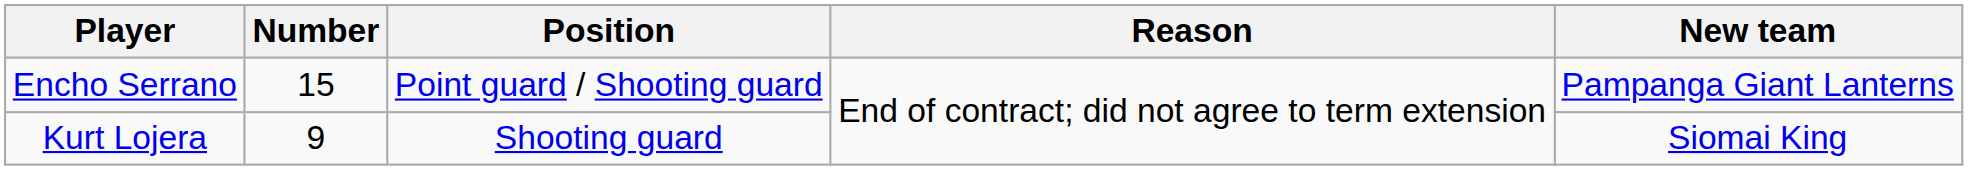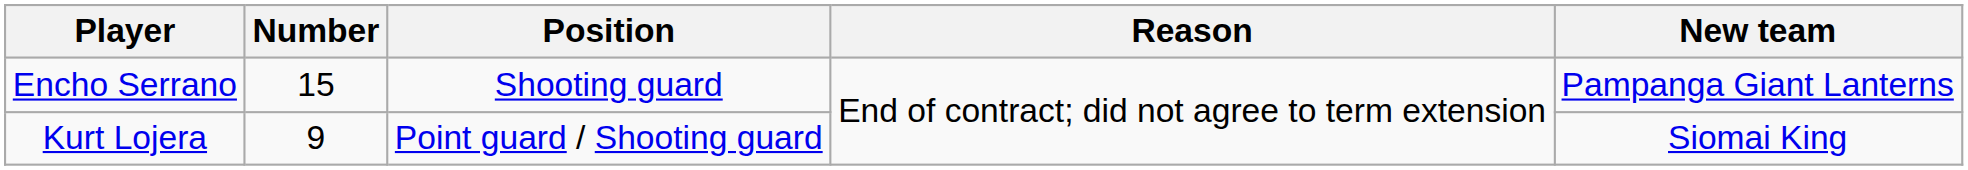(609, 84) Point guard / Shooting guard -> (609, 84) Shooting guard
(609, 137) Shooting guard -> (609, 137) Point guard / Shooting guard
